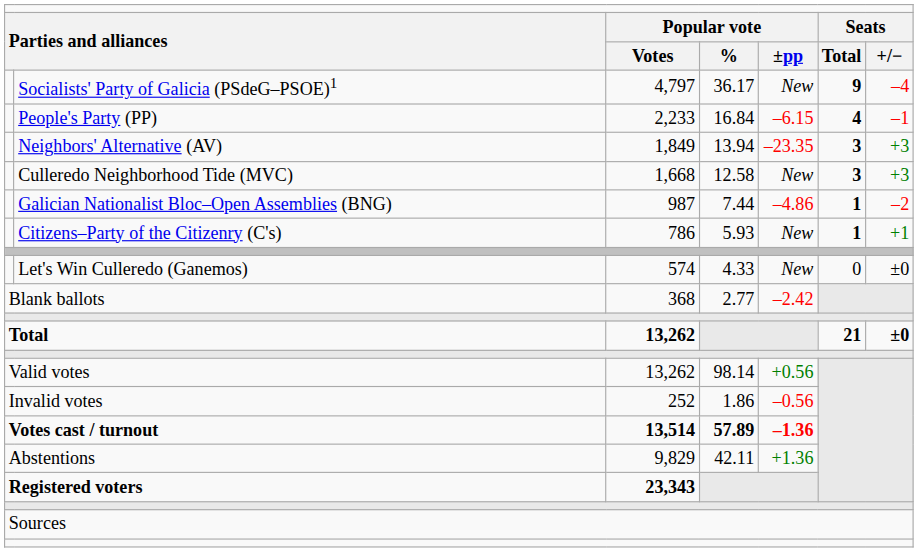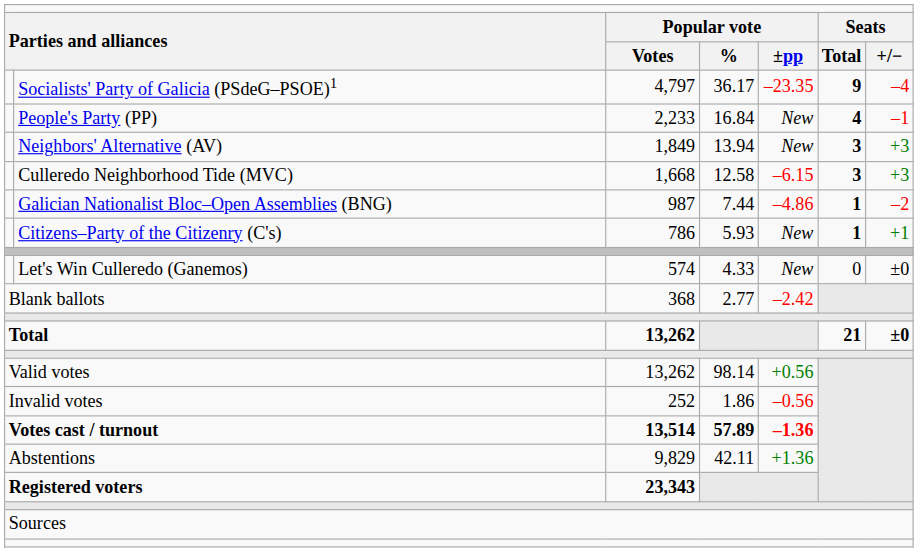(797, 86) New -> (789, 86) –23.35
(793, 118) –6.15 -> (797, 118) New
(789, 146) –23.35 -> (797, 146) New
(797, 175) New -> (793, 175) –6.15
